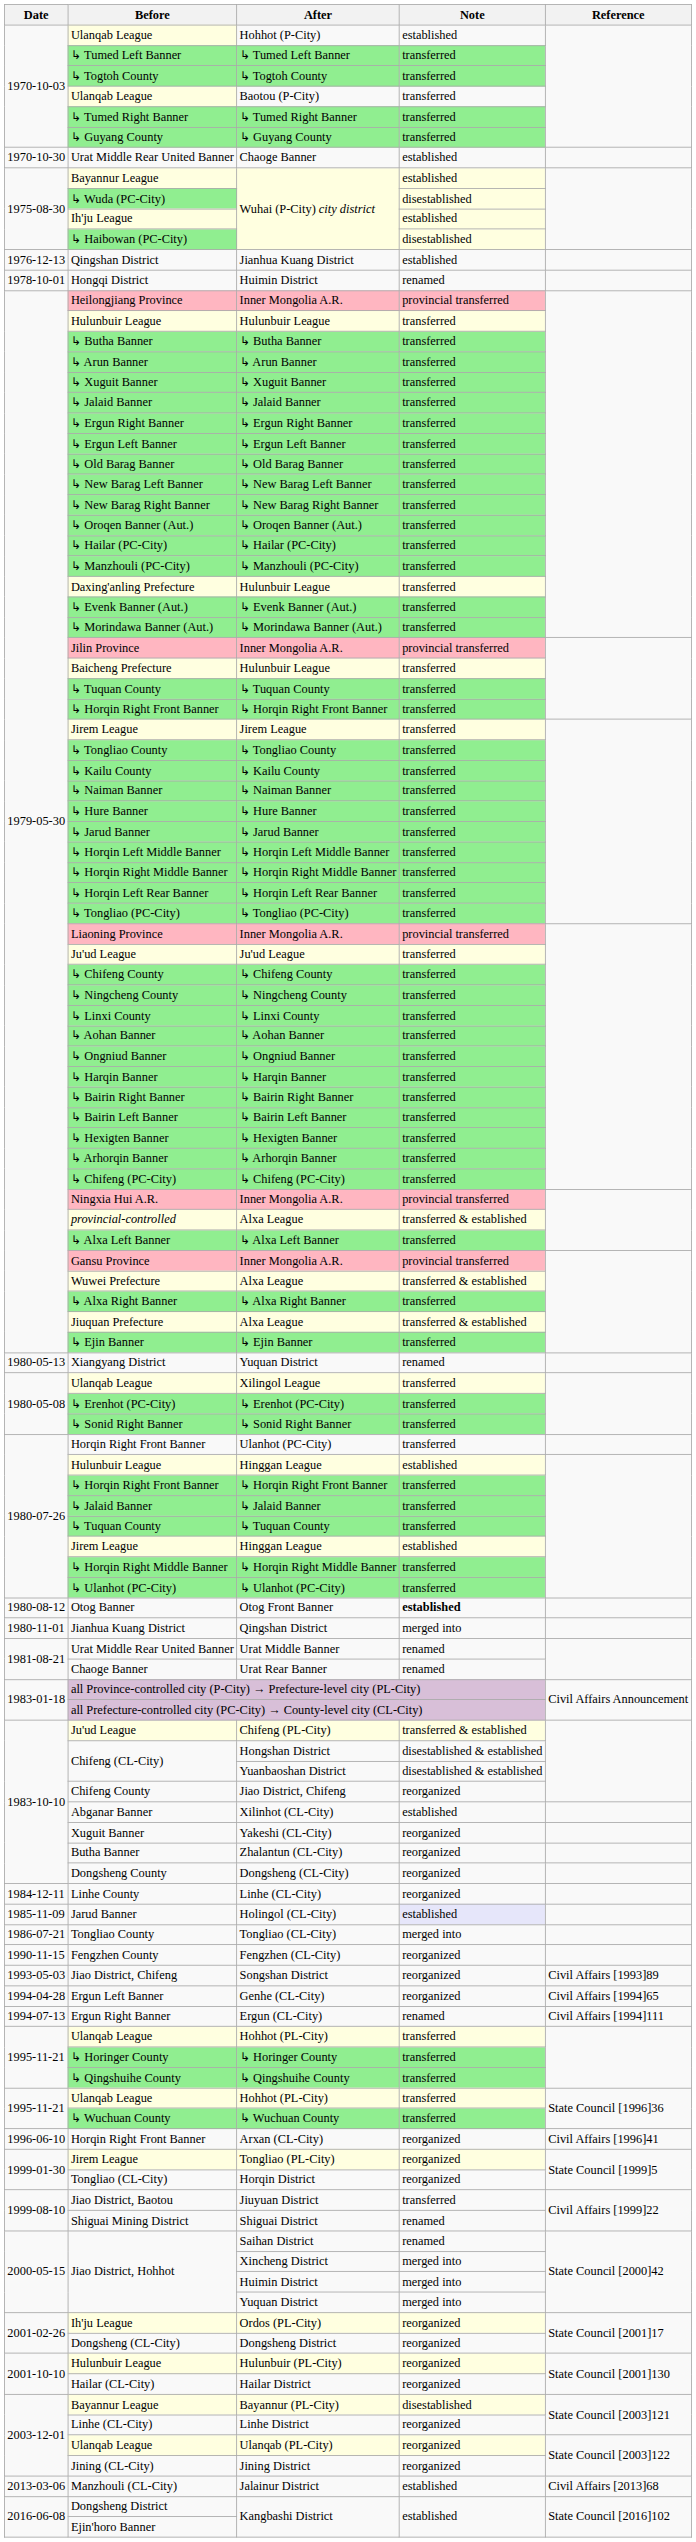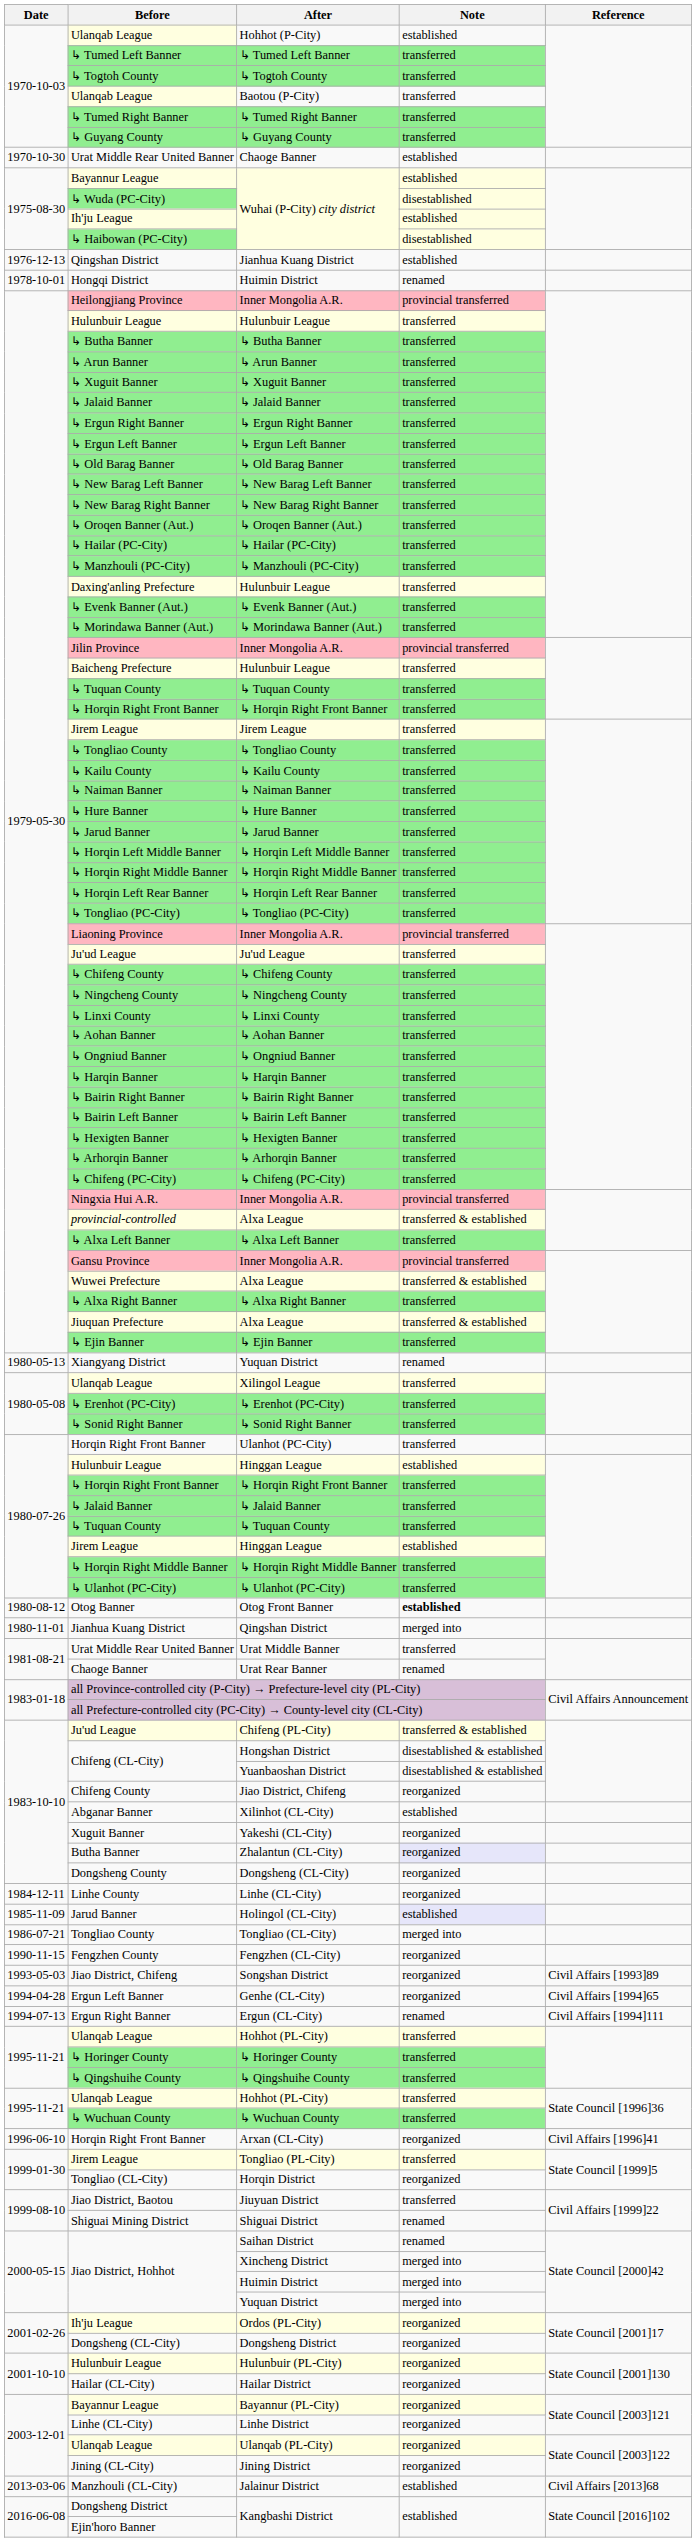(423, 1649) renamed -> (429, 1649) transferred
(431, 1853) no background -> (431, 1853) lavender background
(431, 2159) reorganized -> (429, 2159) transferred
(437, 2404) disestablished -> (431, 2404) reorganized
